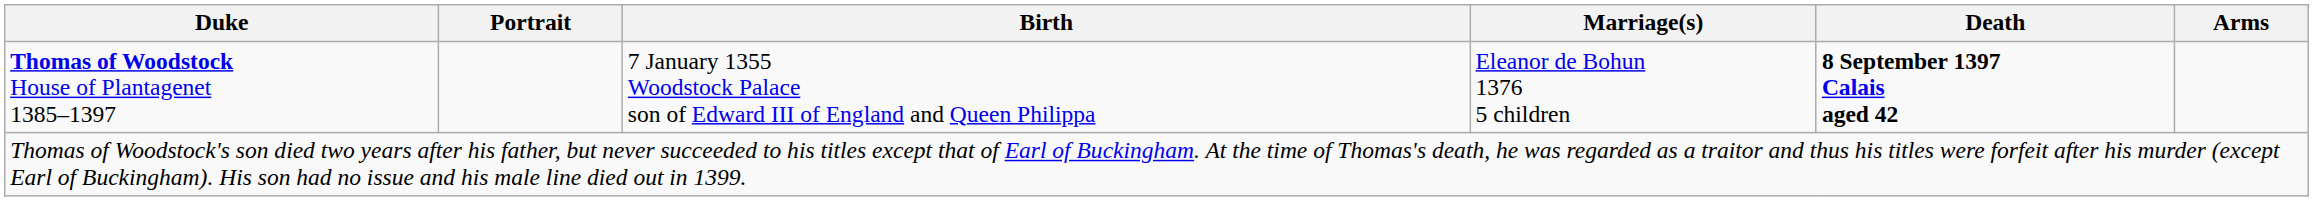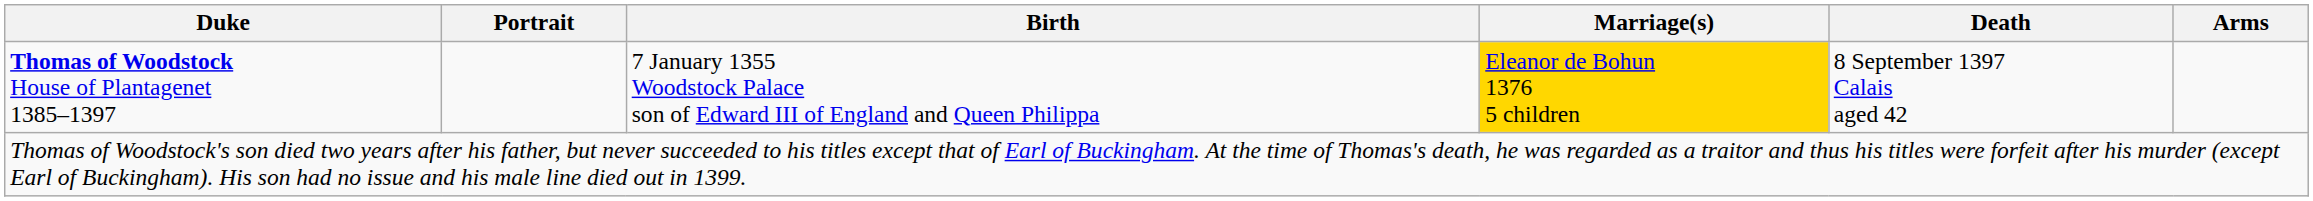(1560, 86) no background -> (1570, 86) gold background
(1911, 86) bold -> (1919, 86) normal
